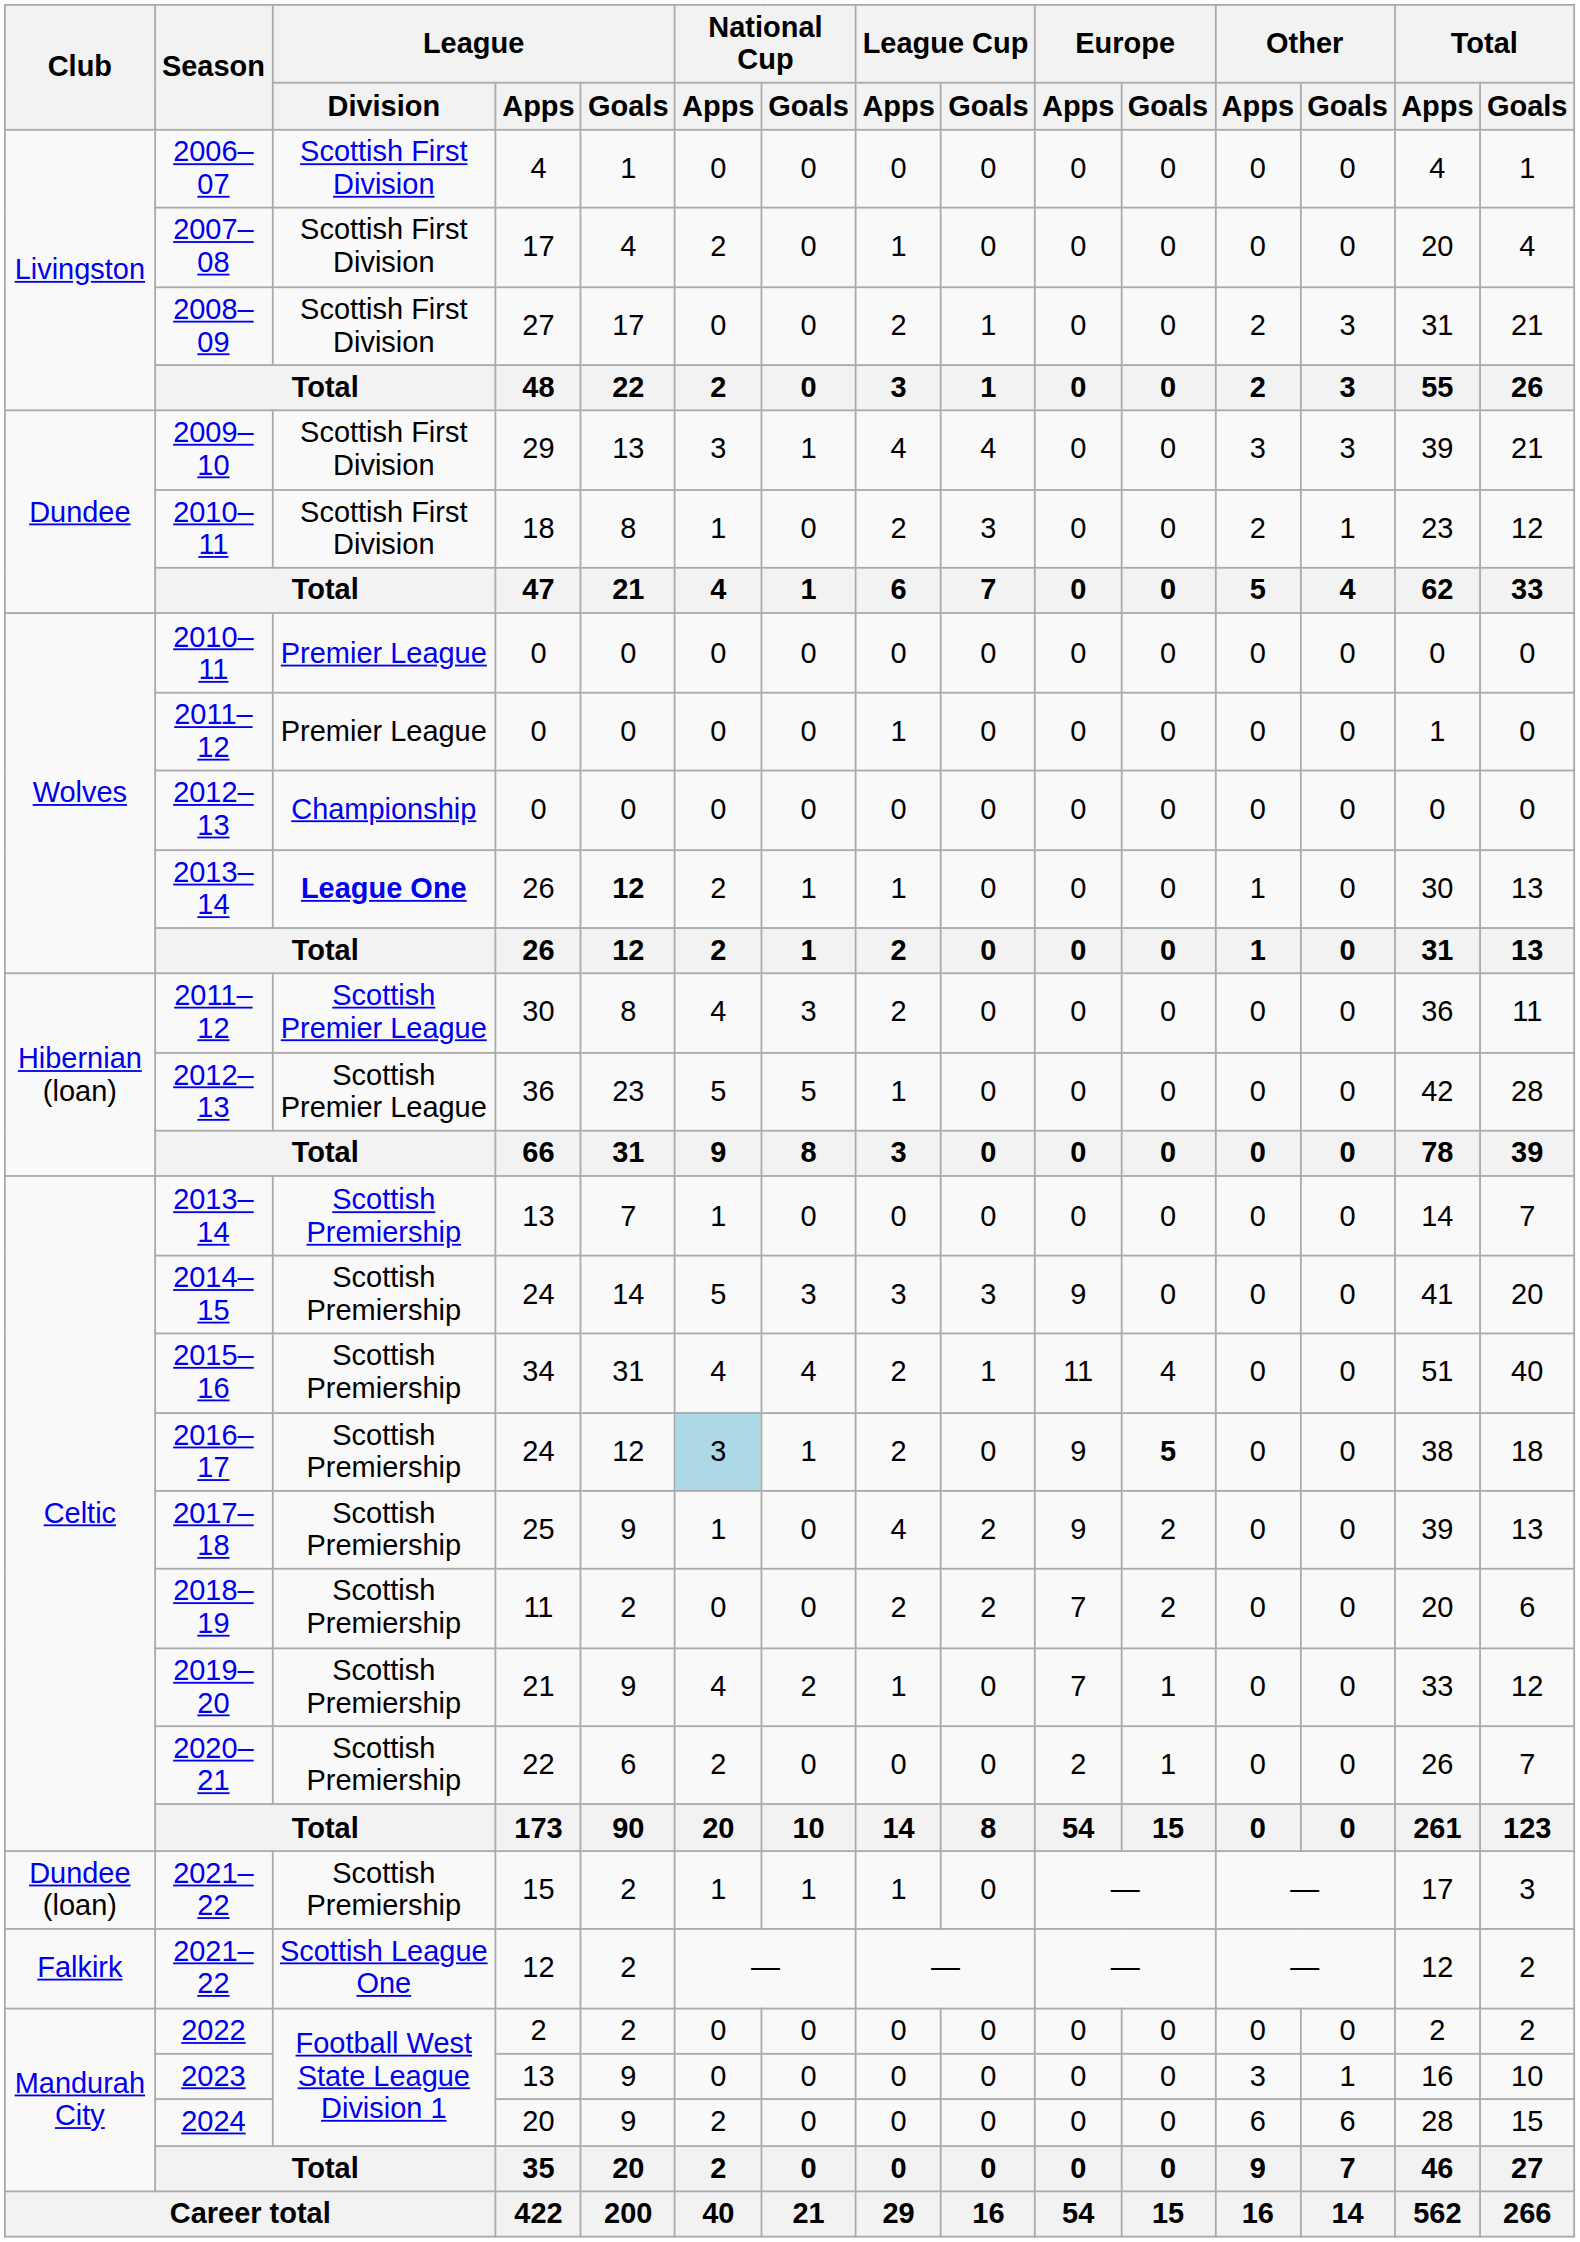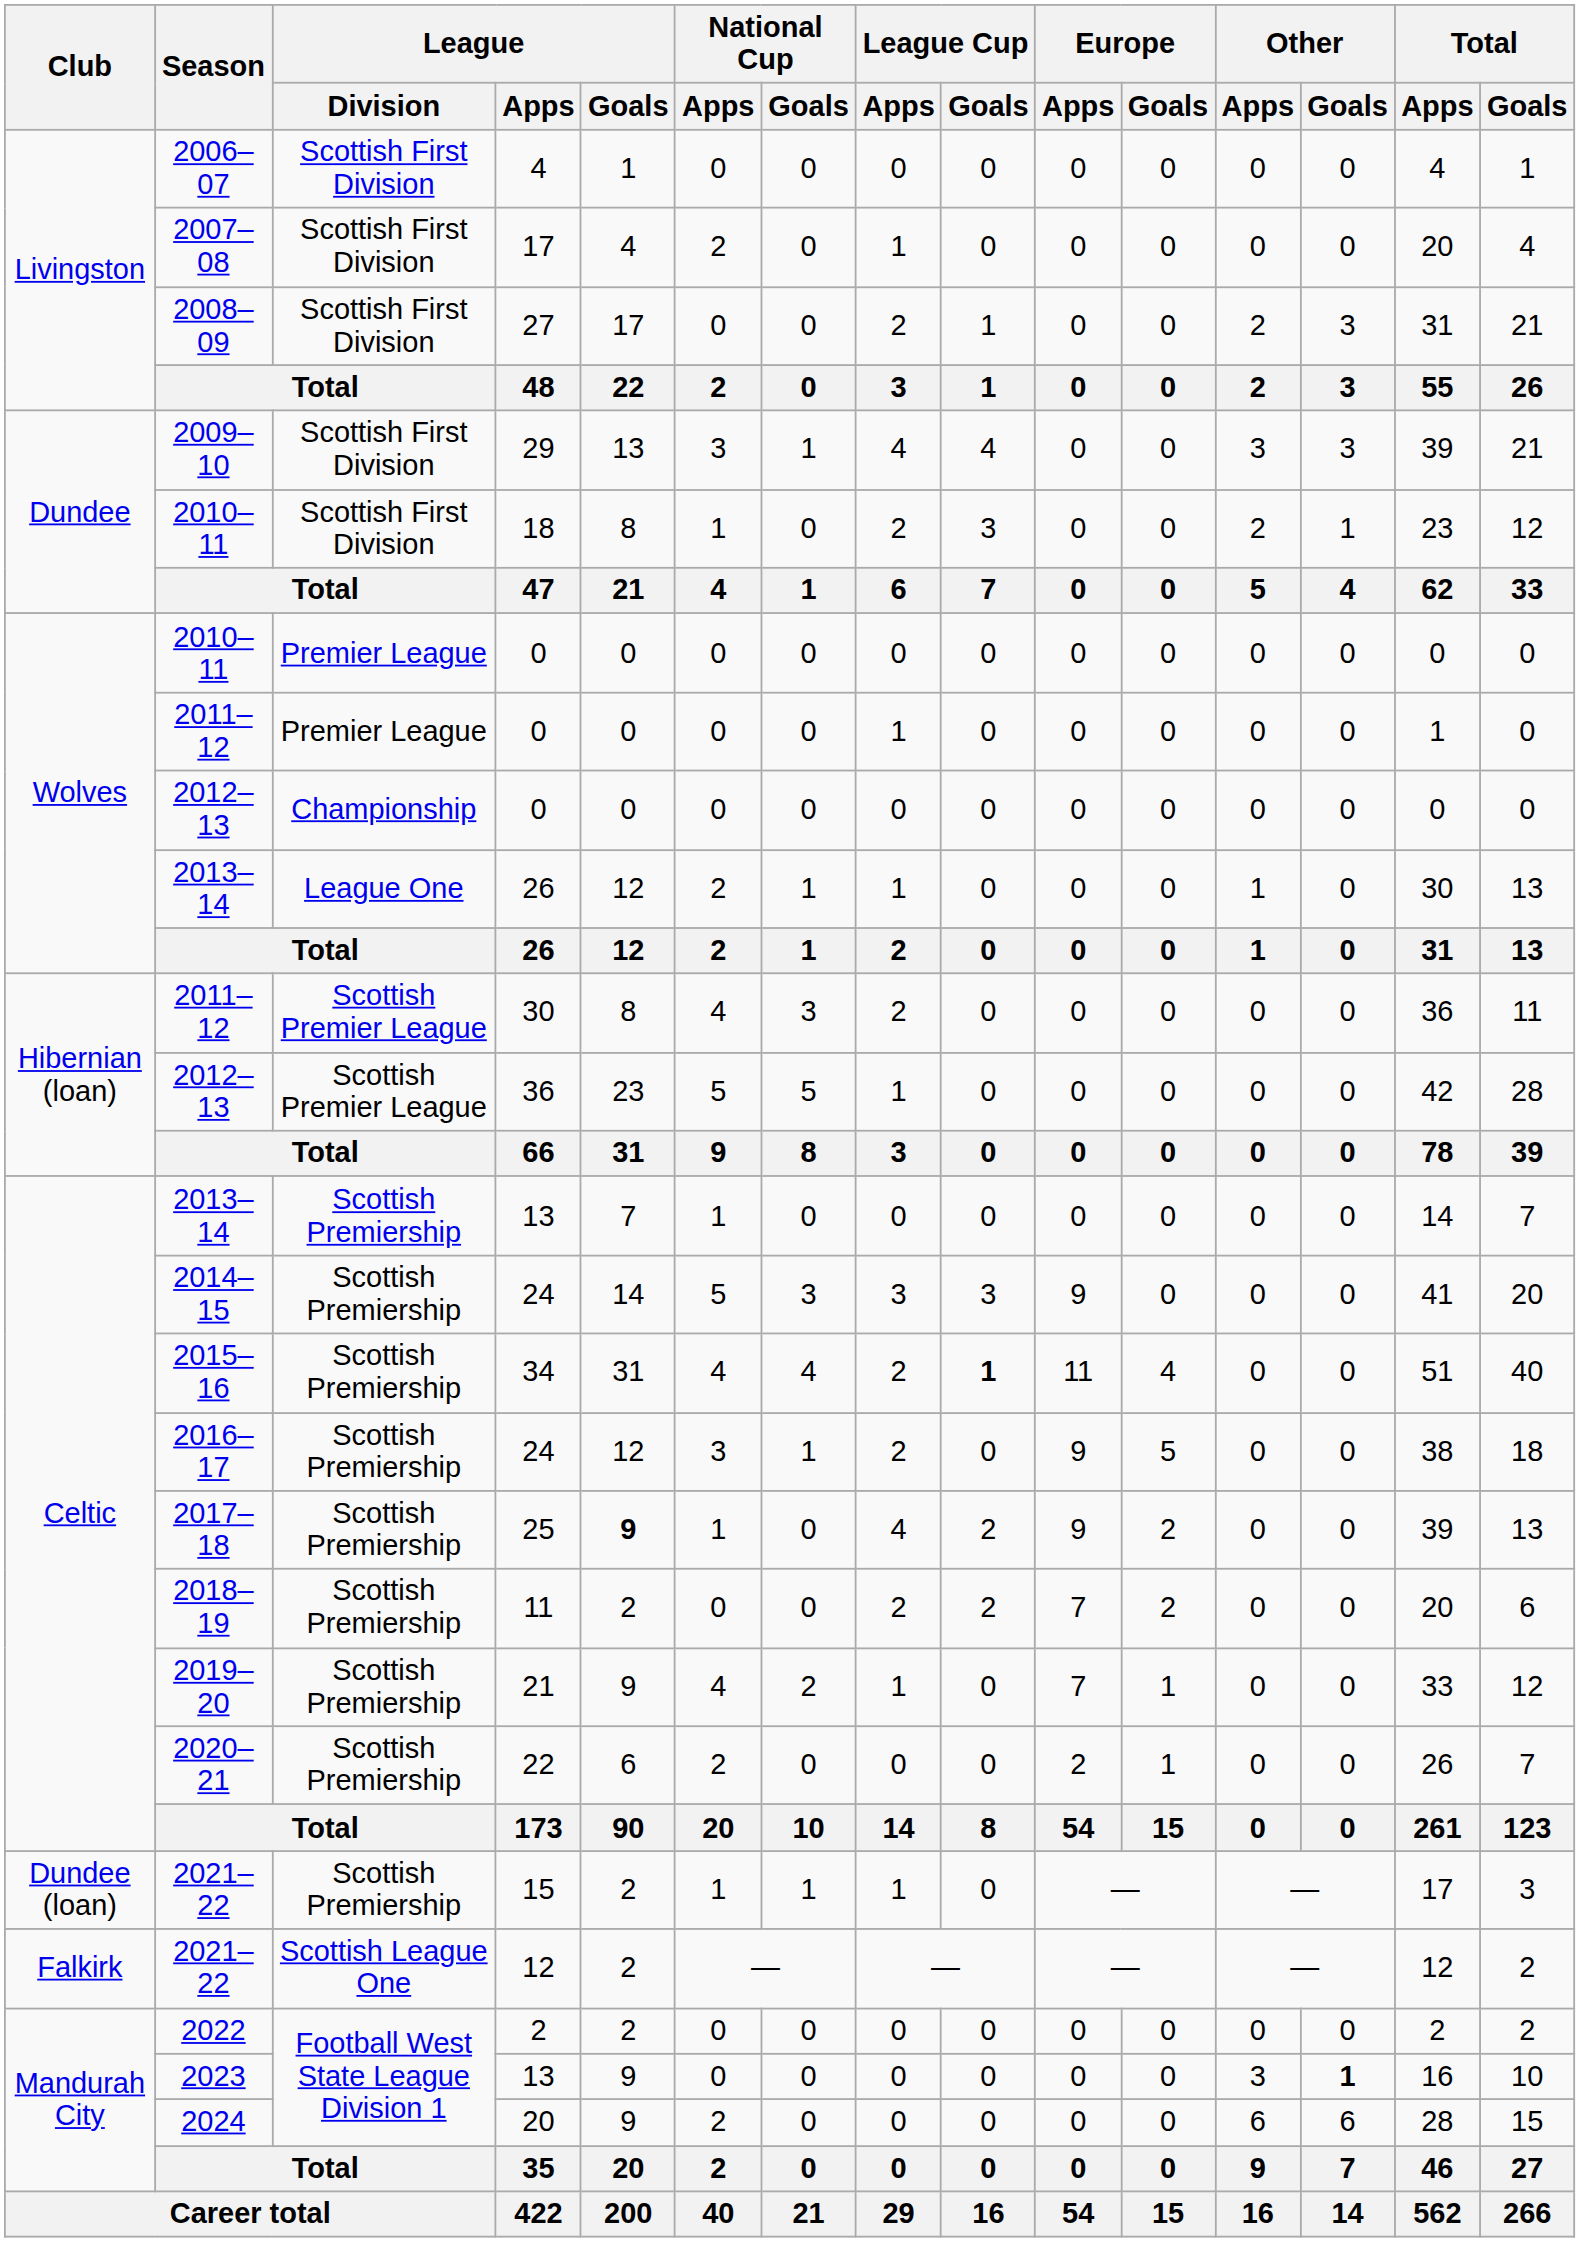(384, 888) bold -> (384, 888) normal
(628, 888) bold -> (628, 888) normal
(988, 1372) normal -> (988, 1372) bold
(718, 1451) lightblue background -> (718, 1451) no background
(1168, 1451) bold -> (1168, 1451) normal
(628, 1529) normal -> (628, 1529) bold
(1348, 2076) normal -> (1348, 2076) bold
